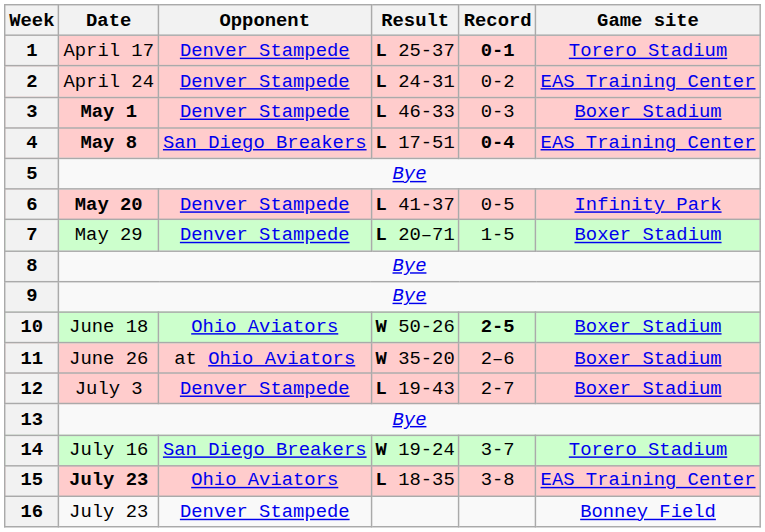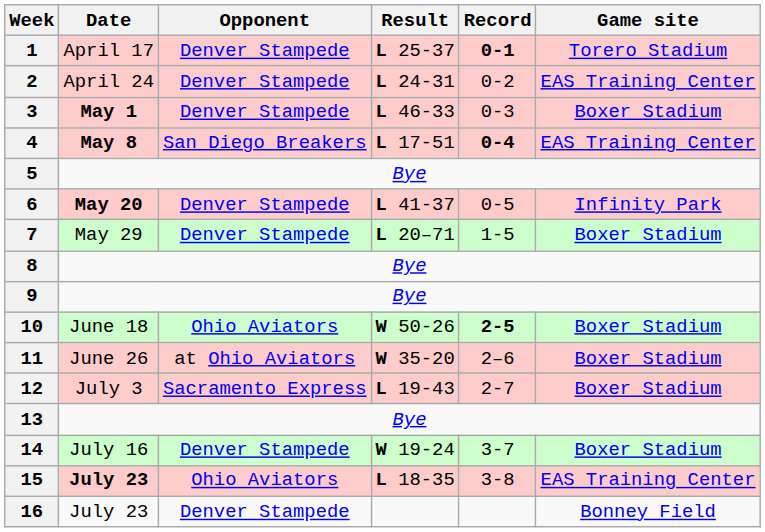(265, 389) Denver Stampede -> (265, 389) Sacramento Express
(265, 450) San Diego Breakers -> (265, 450) Denver Stampede
(648, 450) Torero Stadium -> (648, 450) Boxer Stadium
